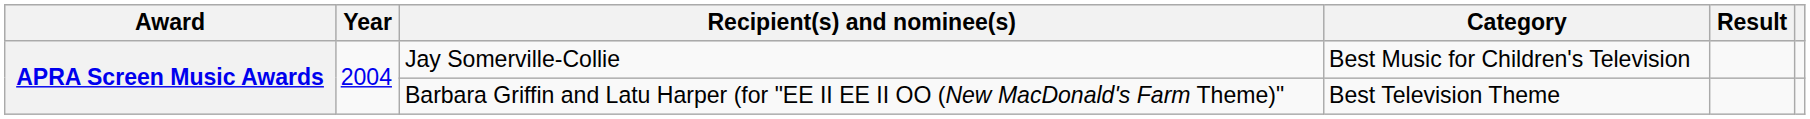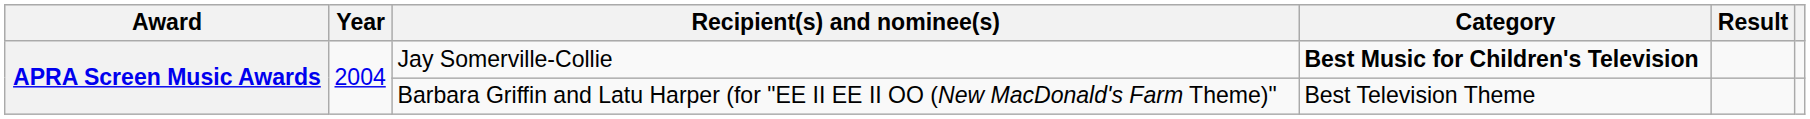(1510, 59) normal -> (1502, 59) bold
